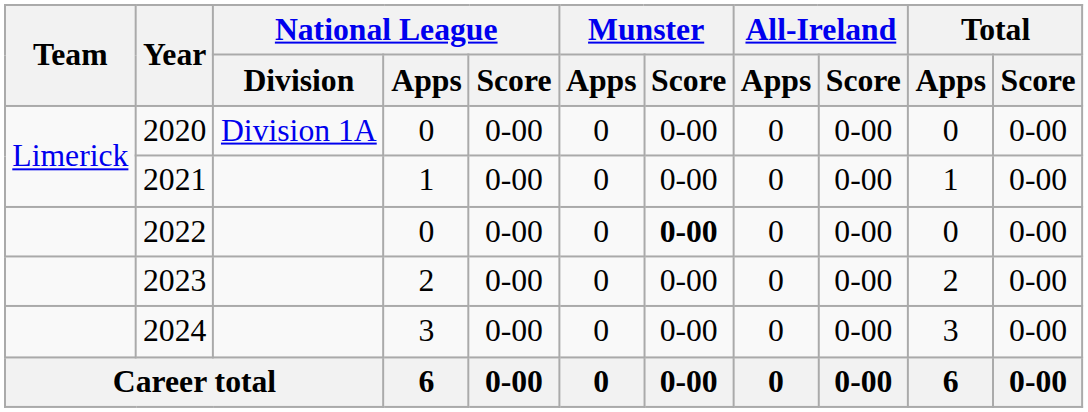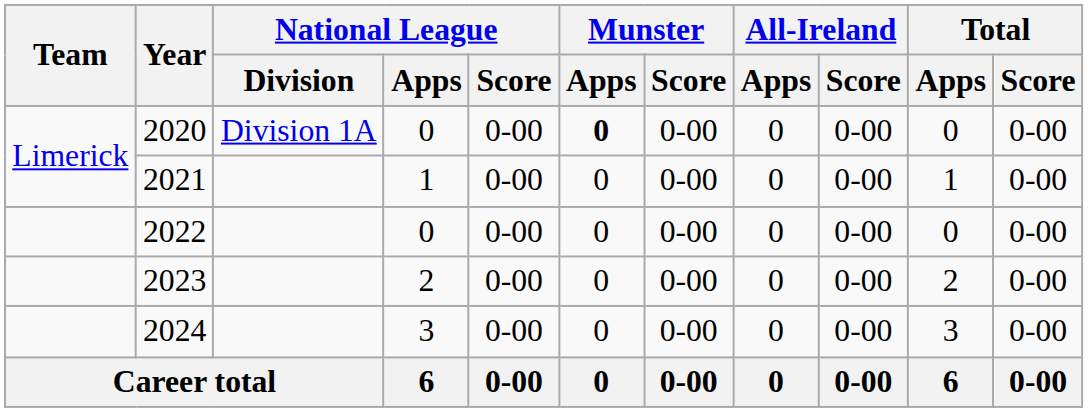(601, 130) normal -> (601, 130) bold
(689, 230) bold -> (689, 230) normal
